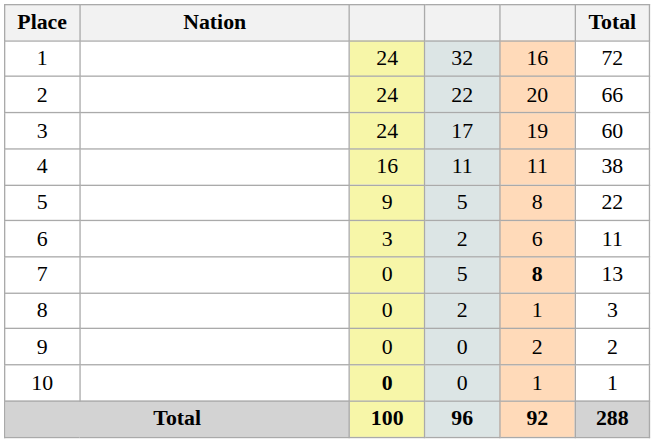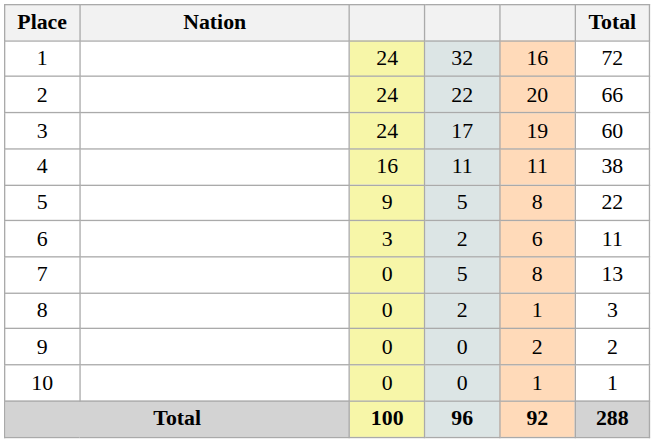(537, 274) bold -> (537, 274) normal
(387, 382) bold -> (387, 382) normal
